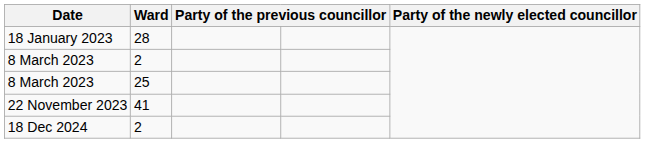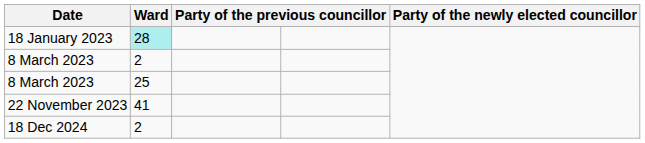(142, 37) no background -> (142, 37) paleturquoise background
